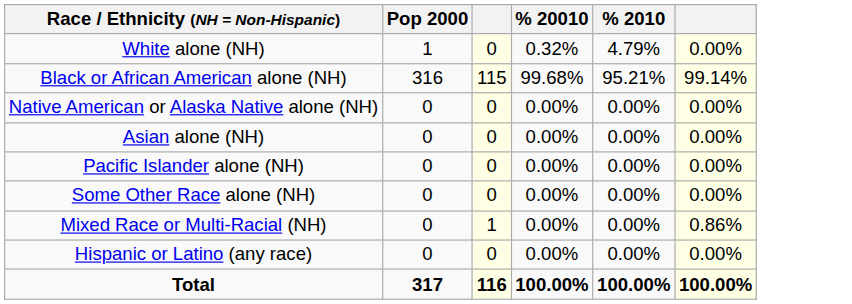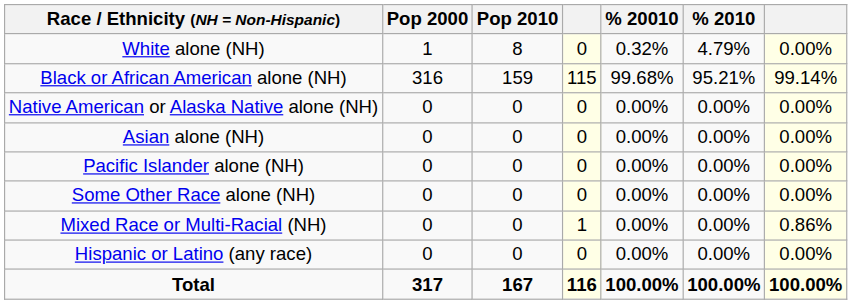+ column: (518, 19)
